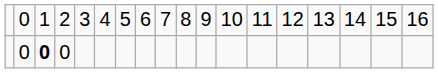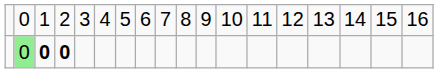(24, 51) no background -> (24, 51) lightgreen background
(65, 51) normal -> (65, 51) bold
